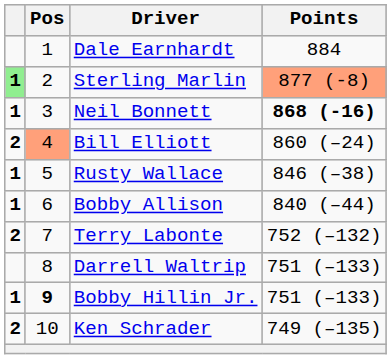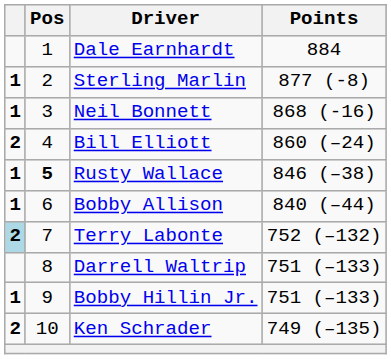(15, 82) lightgreen background -> (15, 82) no background
(324, 82) lightsalmon background -> (324, 82) no background
(324, 113) bold -> (324, 113) normal
(47, 144) lightsalmon background -> (47, 144) no background
(47, 175) normal -> (47, 175) bold
(15, 237) no background -> (15, 237) lightblue background
(47, 299) bold -> (47, 299) normal
